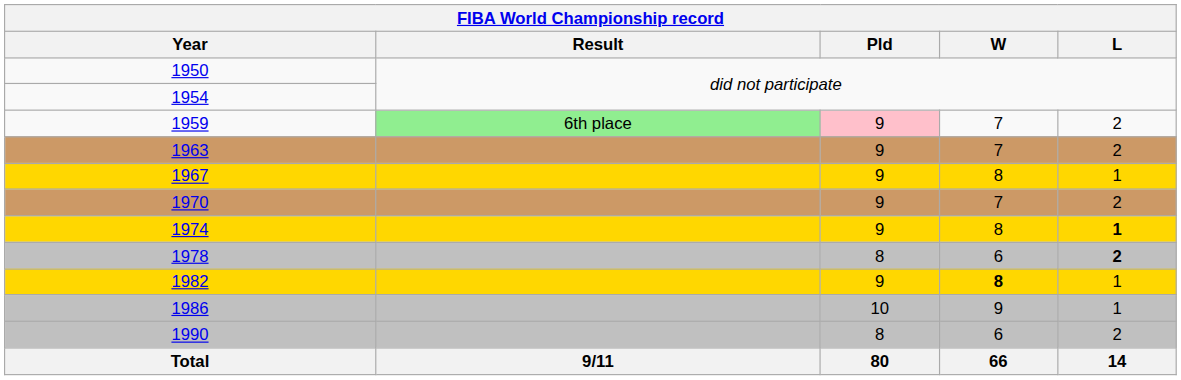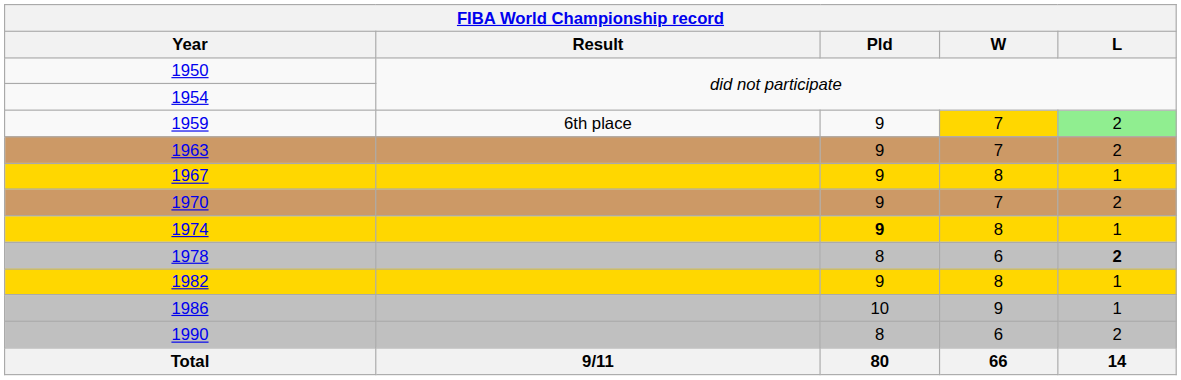(598, 124) lightgreen background -> (598, 124) no background
(880, 124) pink background -> (880, 124) no background
(998, 124) no background -> (998, 124) gold background
(1117, 124) no background -> (1117, 124) lightgreen background
(880, 229) normal -> (880, 229) bold
(1117, 229) bold -> (1117, 229) normal
(998, 282) bold -> (998, 282) normal
